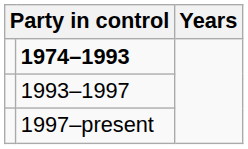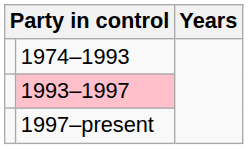(75, 56) bold -> (75, 56) normal
(75, 90) no background -> (75, 90) pink background
